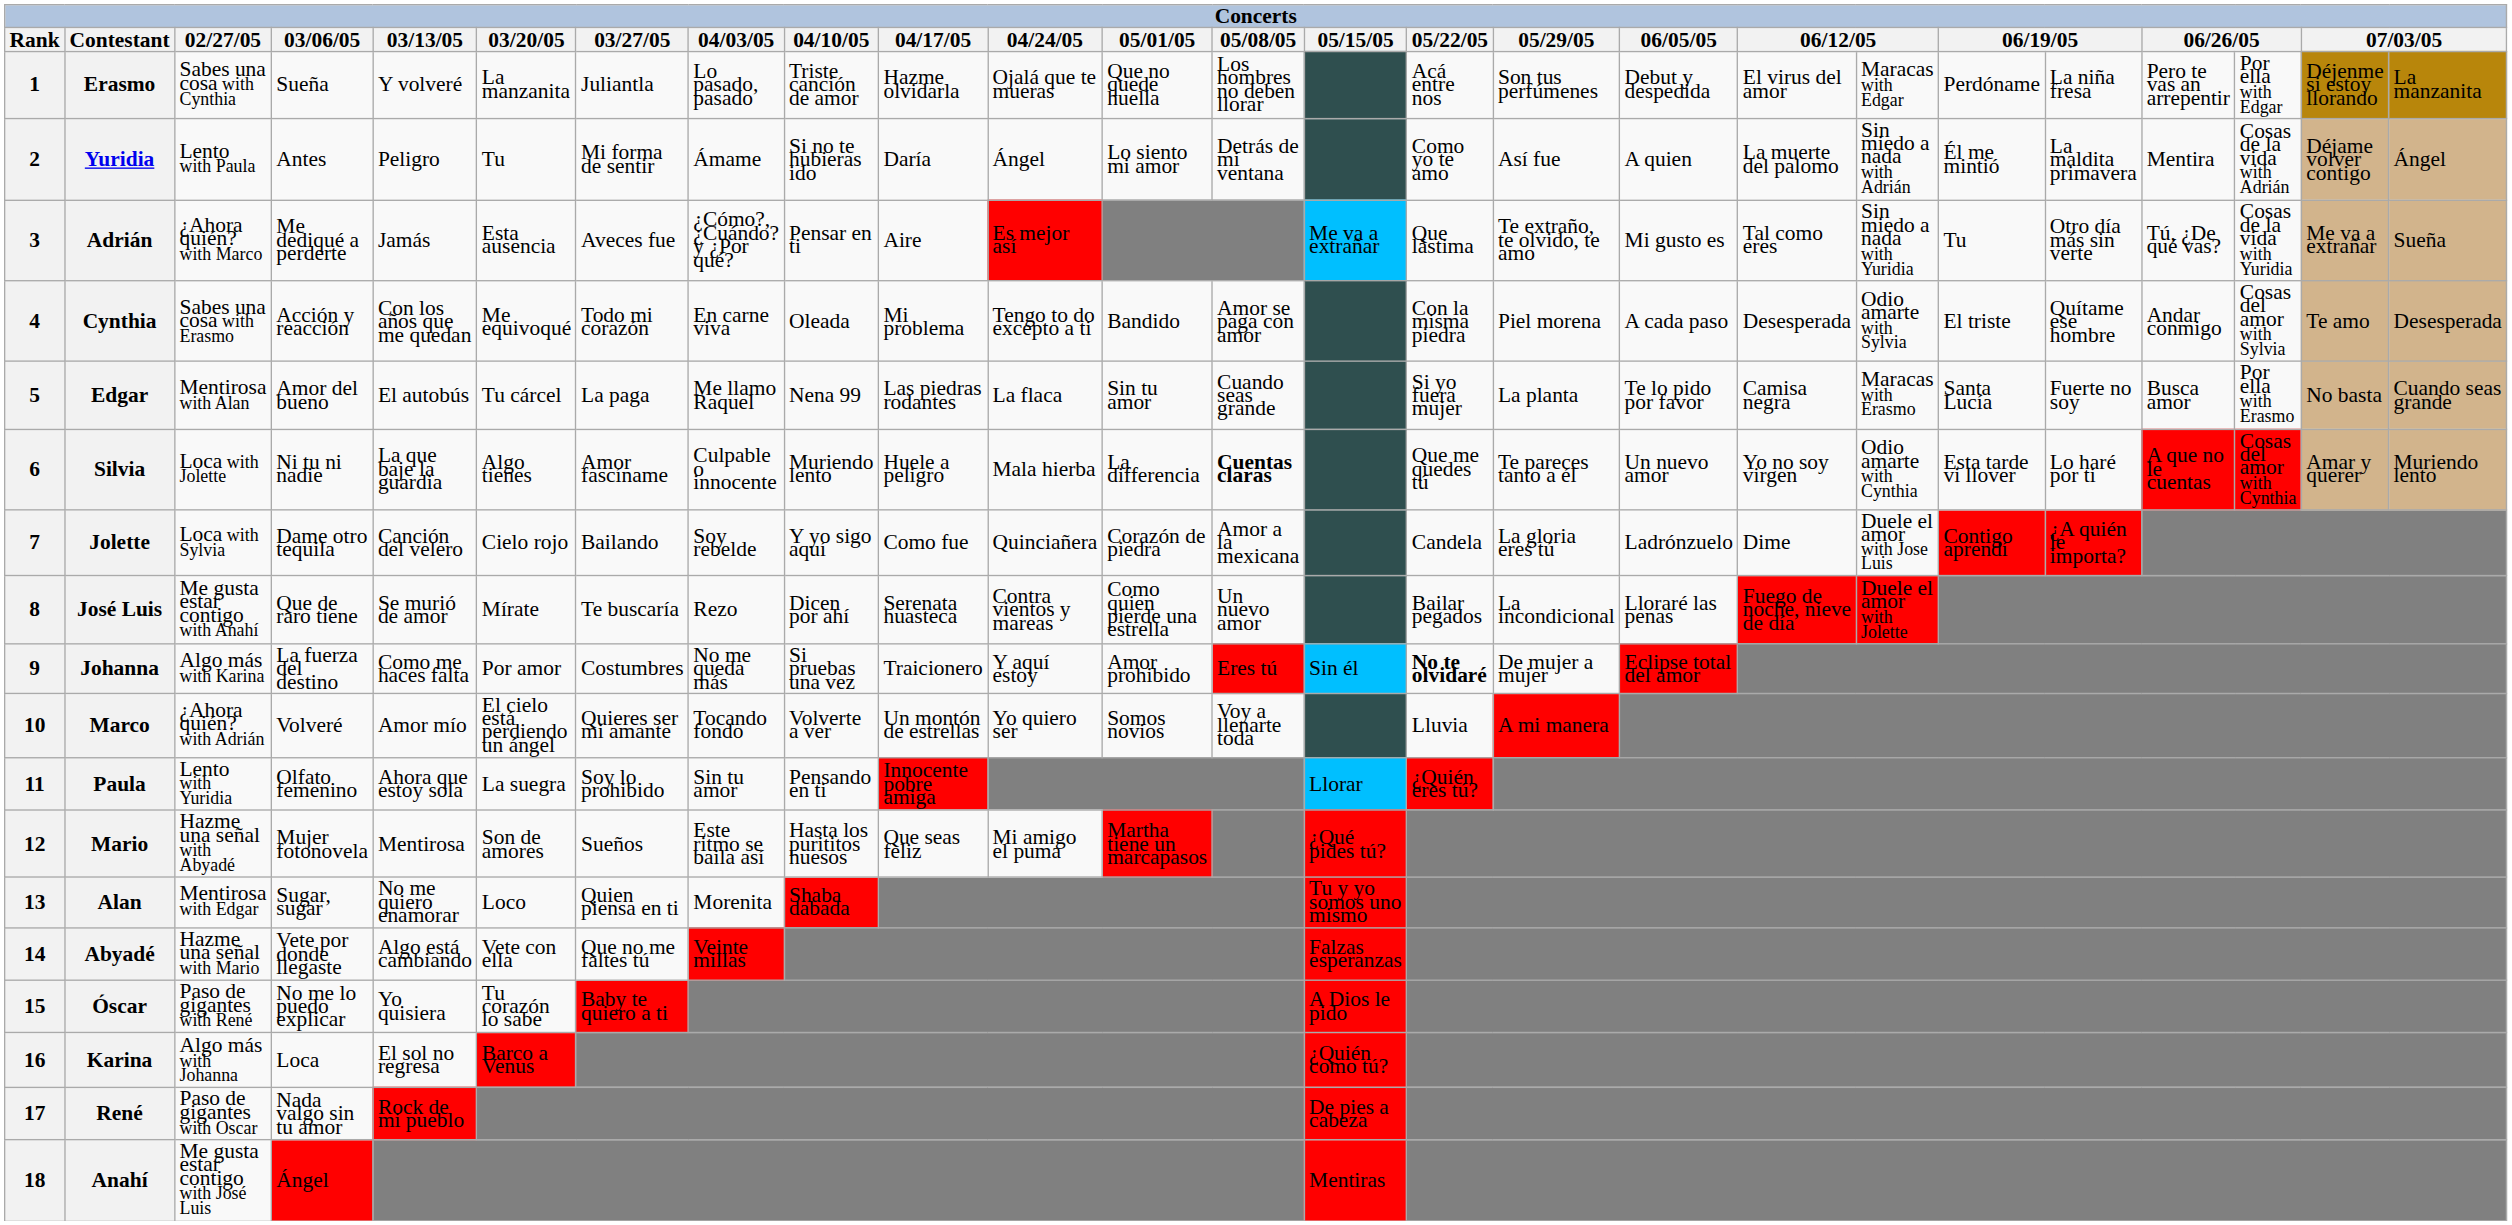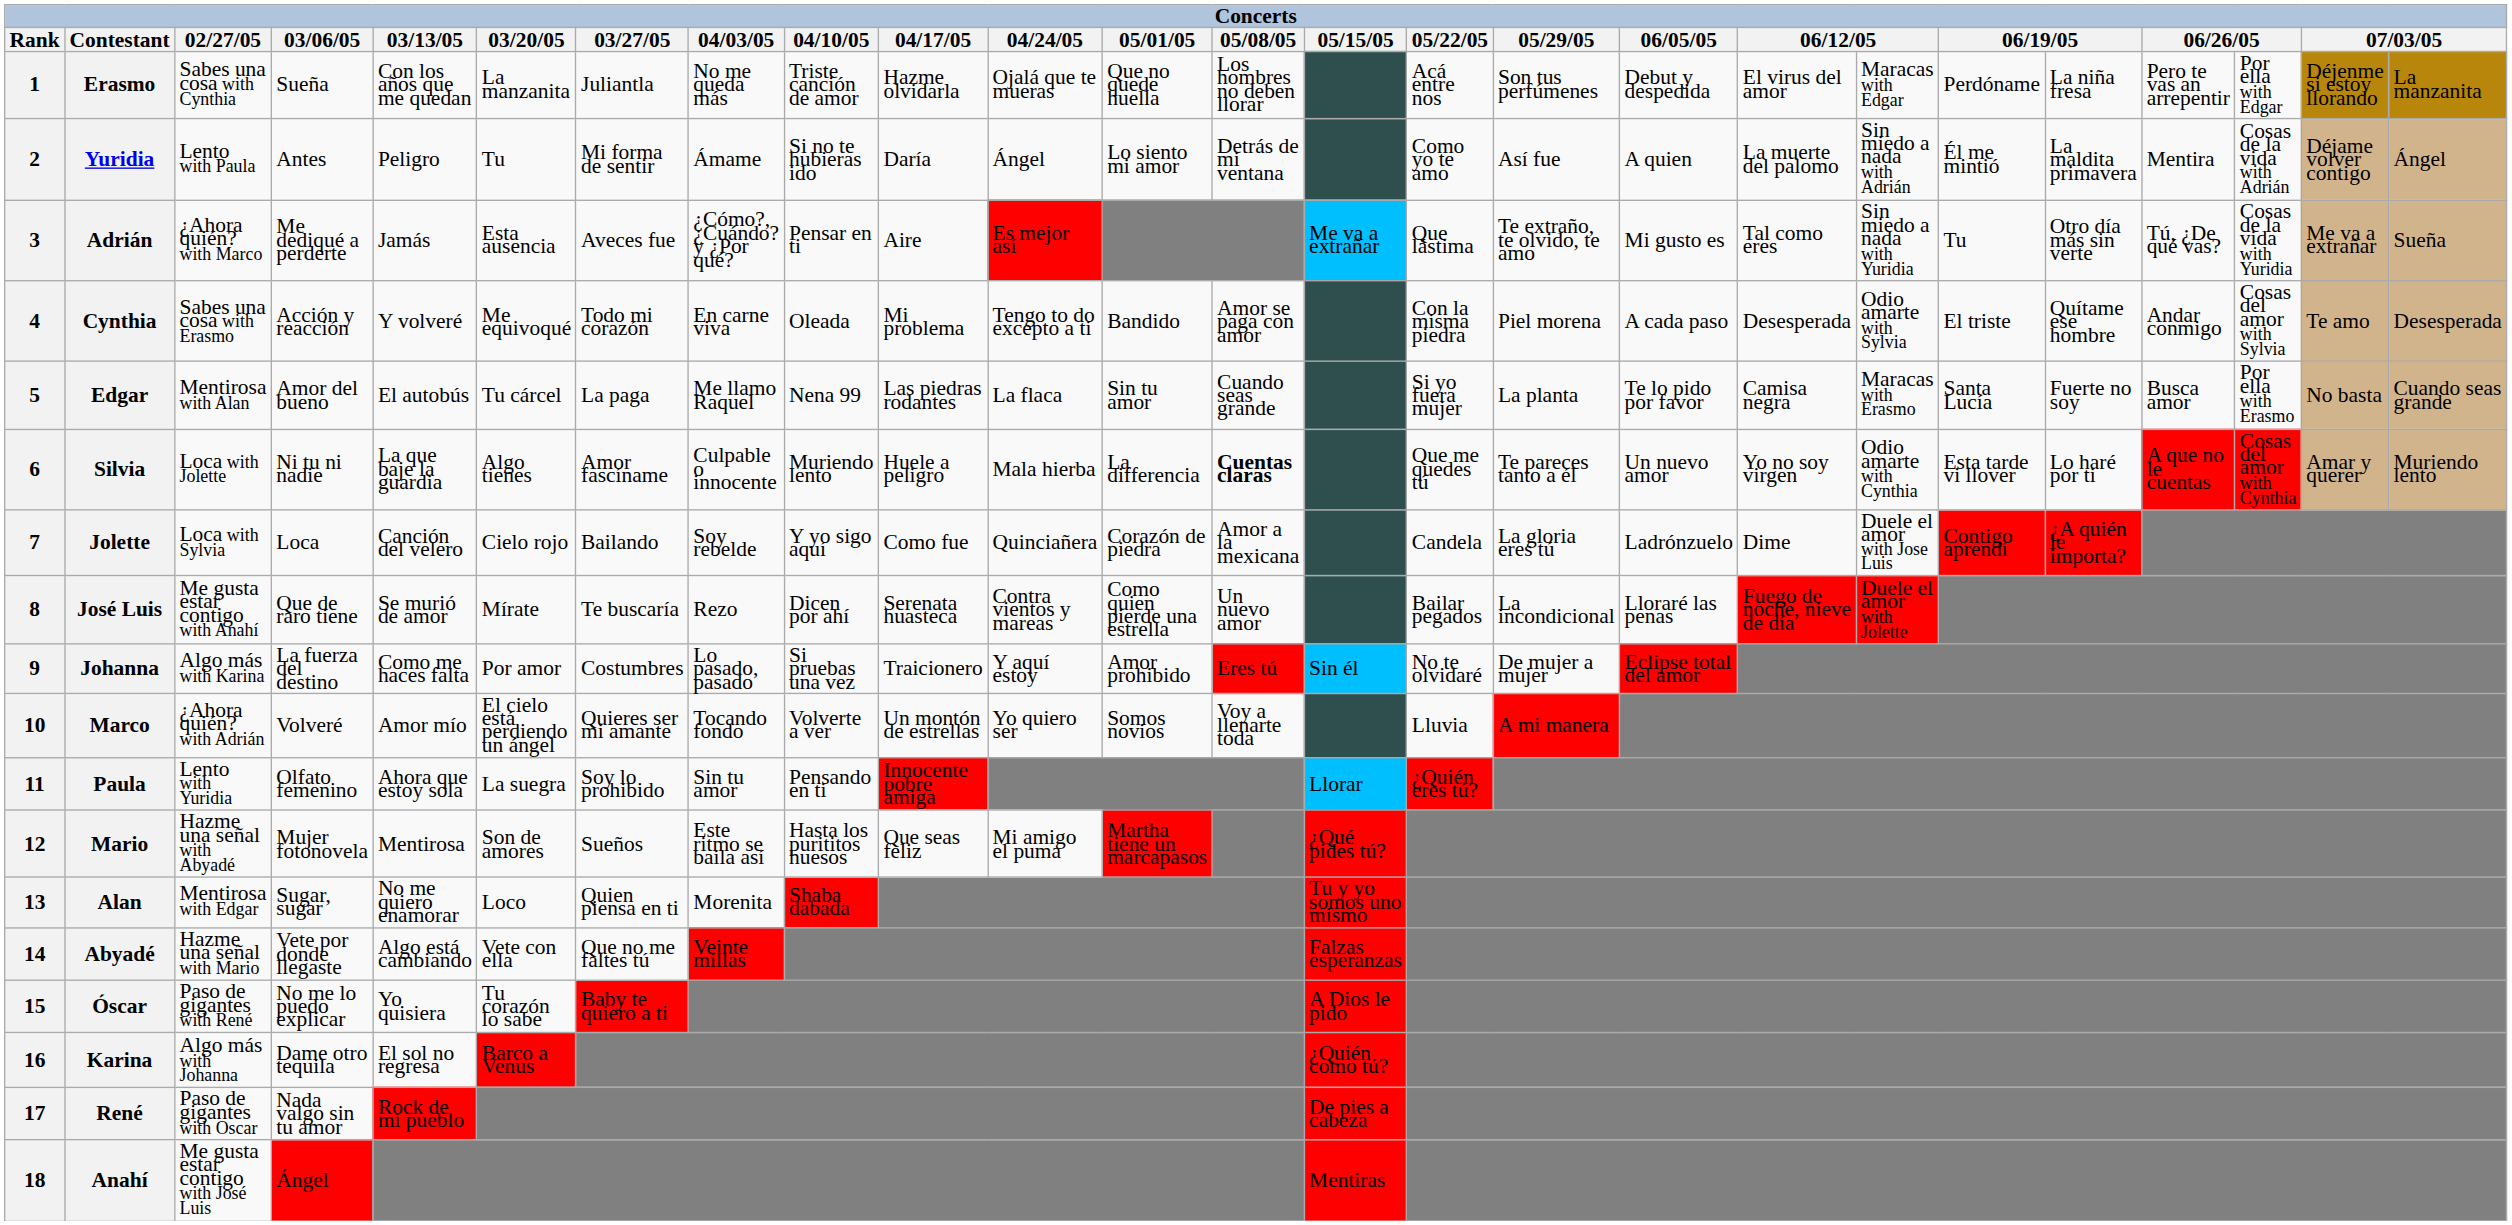(420, 84) Y volveré -> (425, 84) Con los años que me quedan
(726, 84) Lo pasado, pasado -> (722, 84) No me queda más
(425, 320) Con los años que me quedan -> (420, 320) Y volveré
(322, 542) Dame otro tequila -> (298, 542) Loca
(722, 668) No me queda más -> (726, 668) Lo pasado, pasado
(1449, 668) bold -> (1447, 668) normal
(298, 1059) Loca -> (322, 1059) Dame otro tequila
